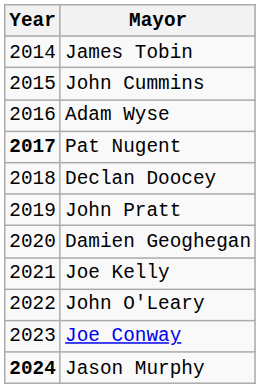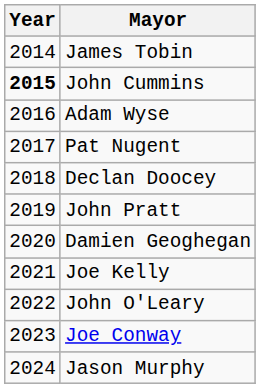(33, 84) normal -> (33, 84) bold
(33, 147) bold -> (33, 147) normal
(33, 368) bold -> (33, 368) normal
